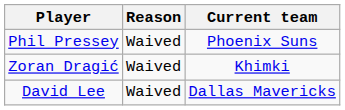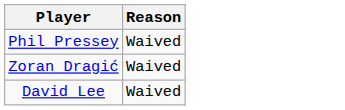- column: (262, 17)
